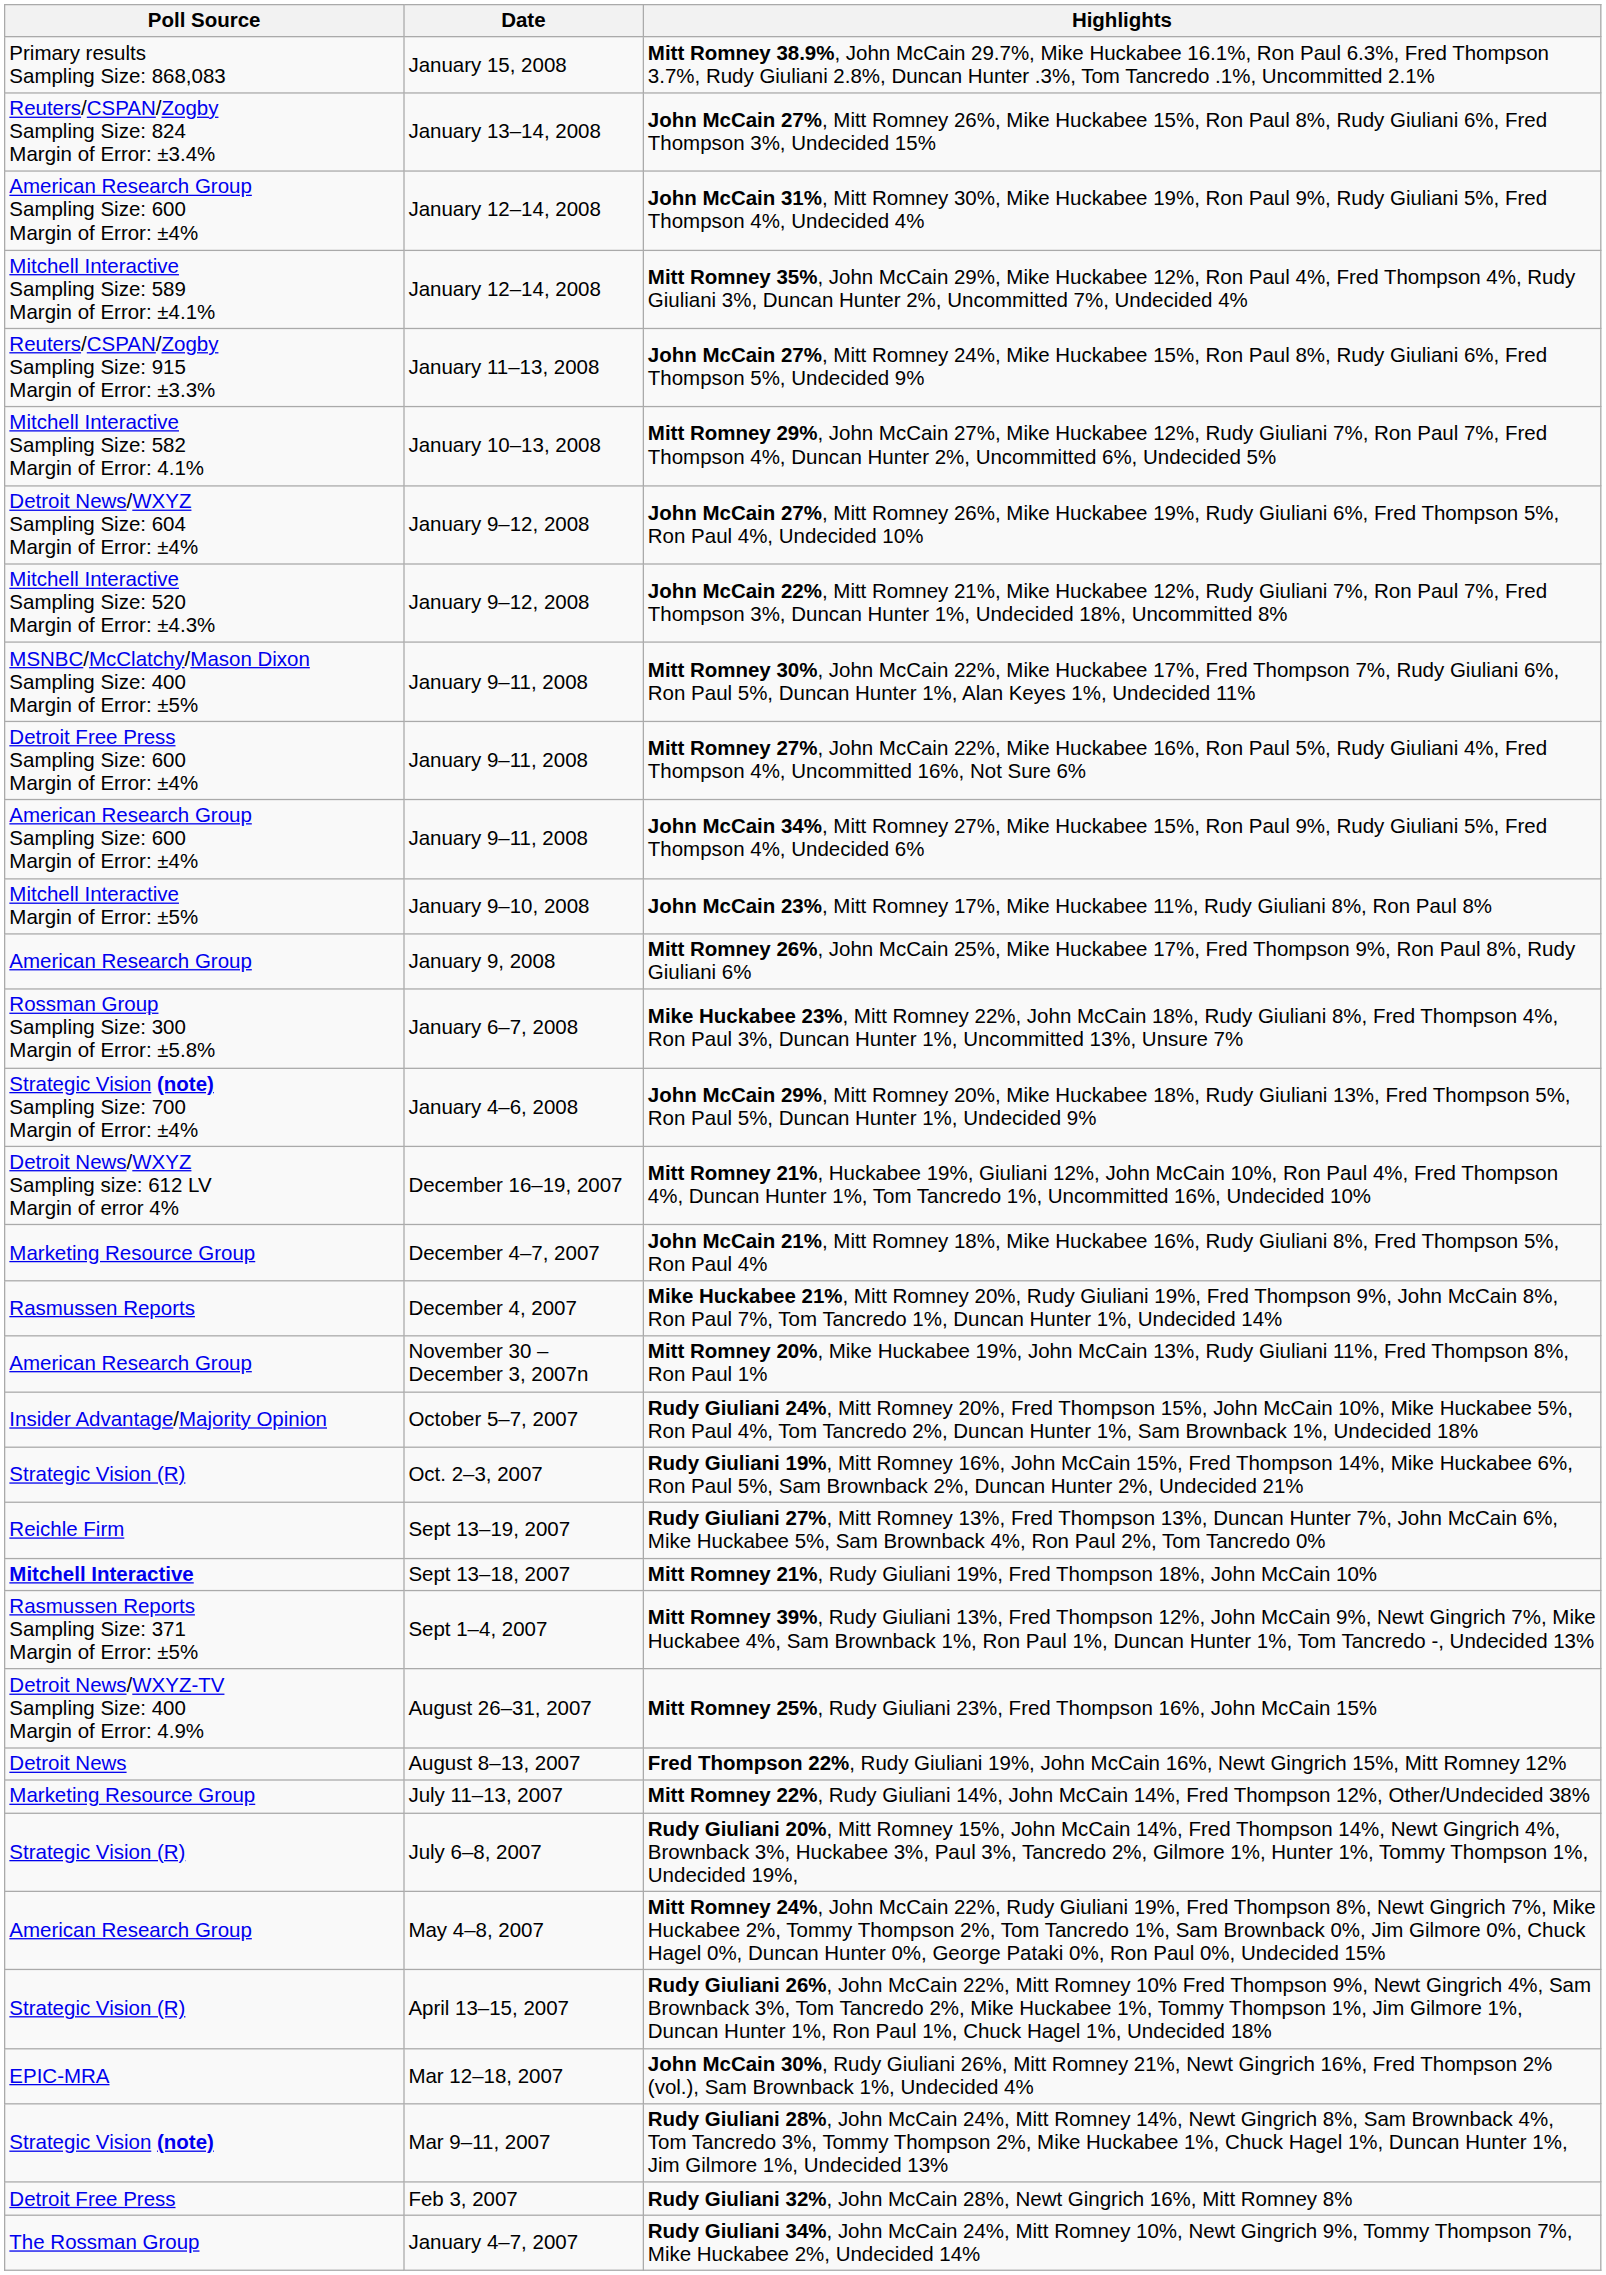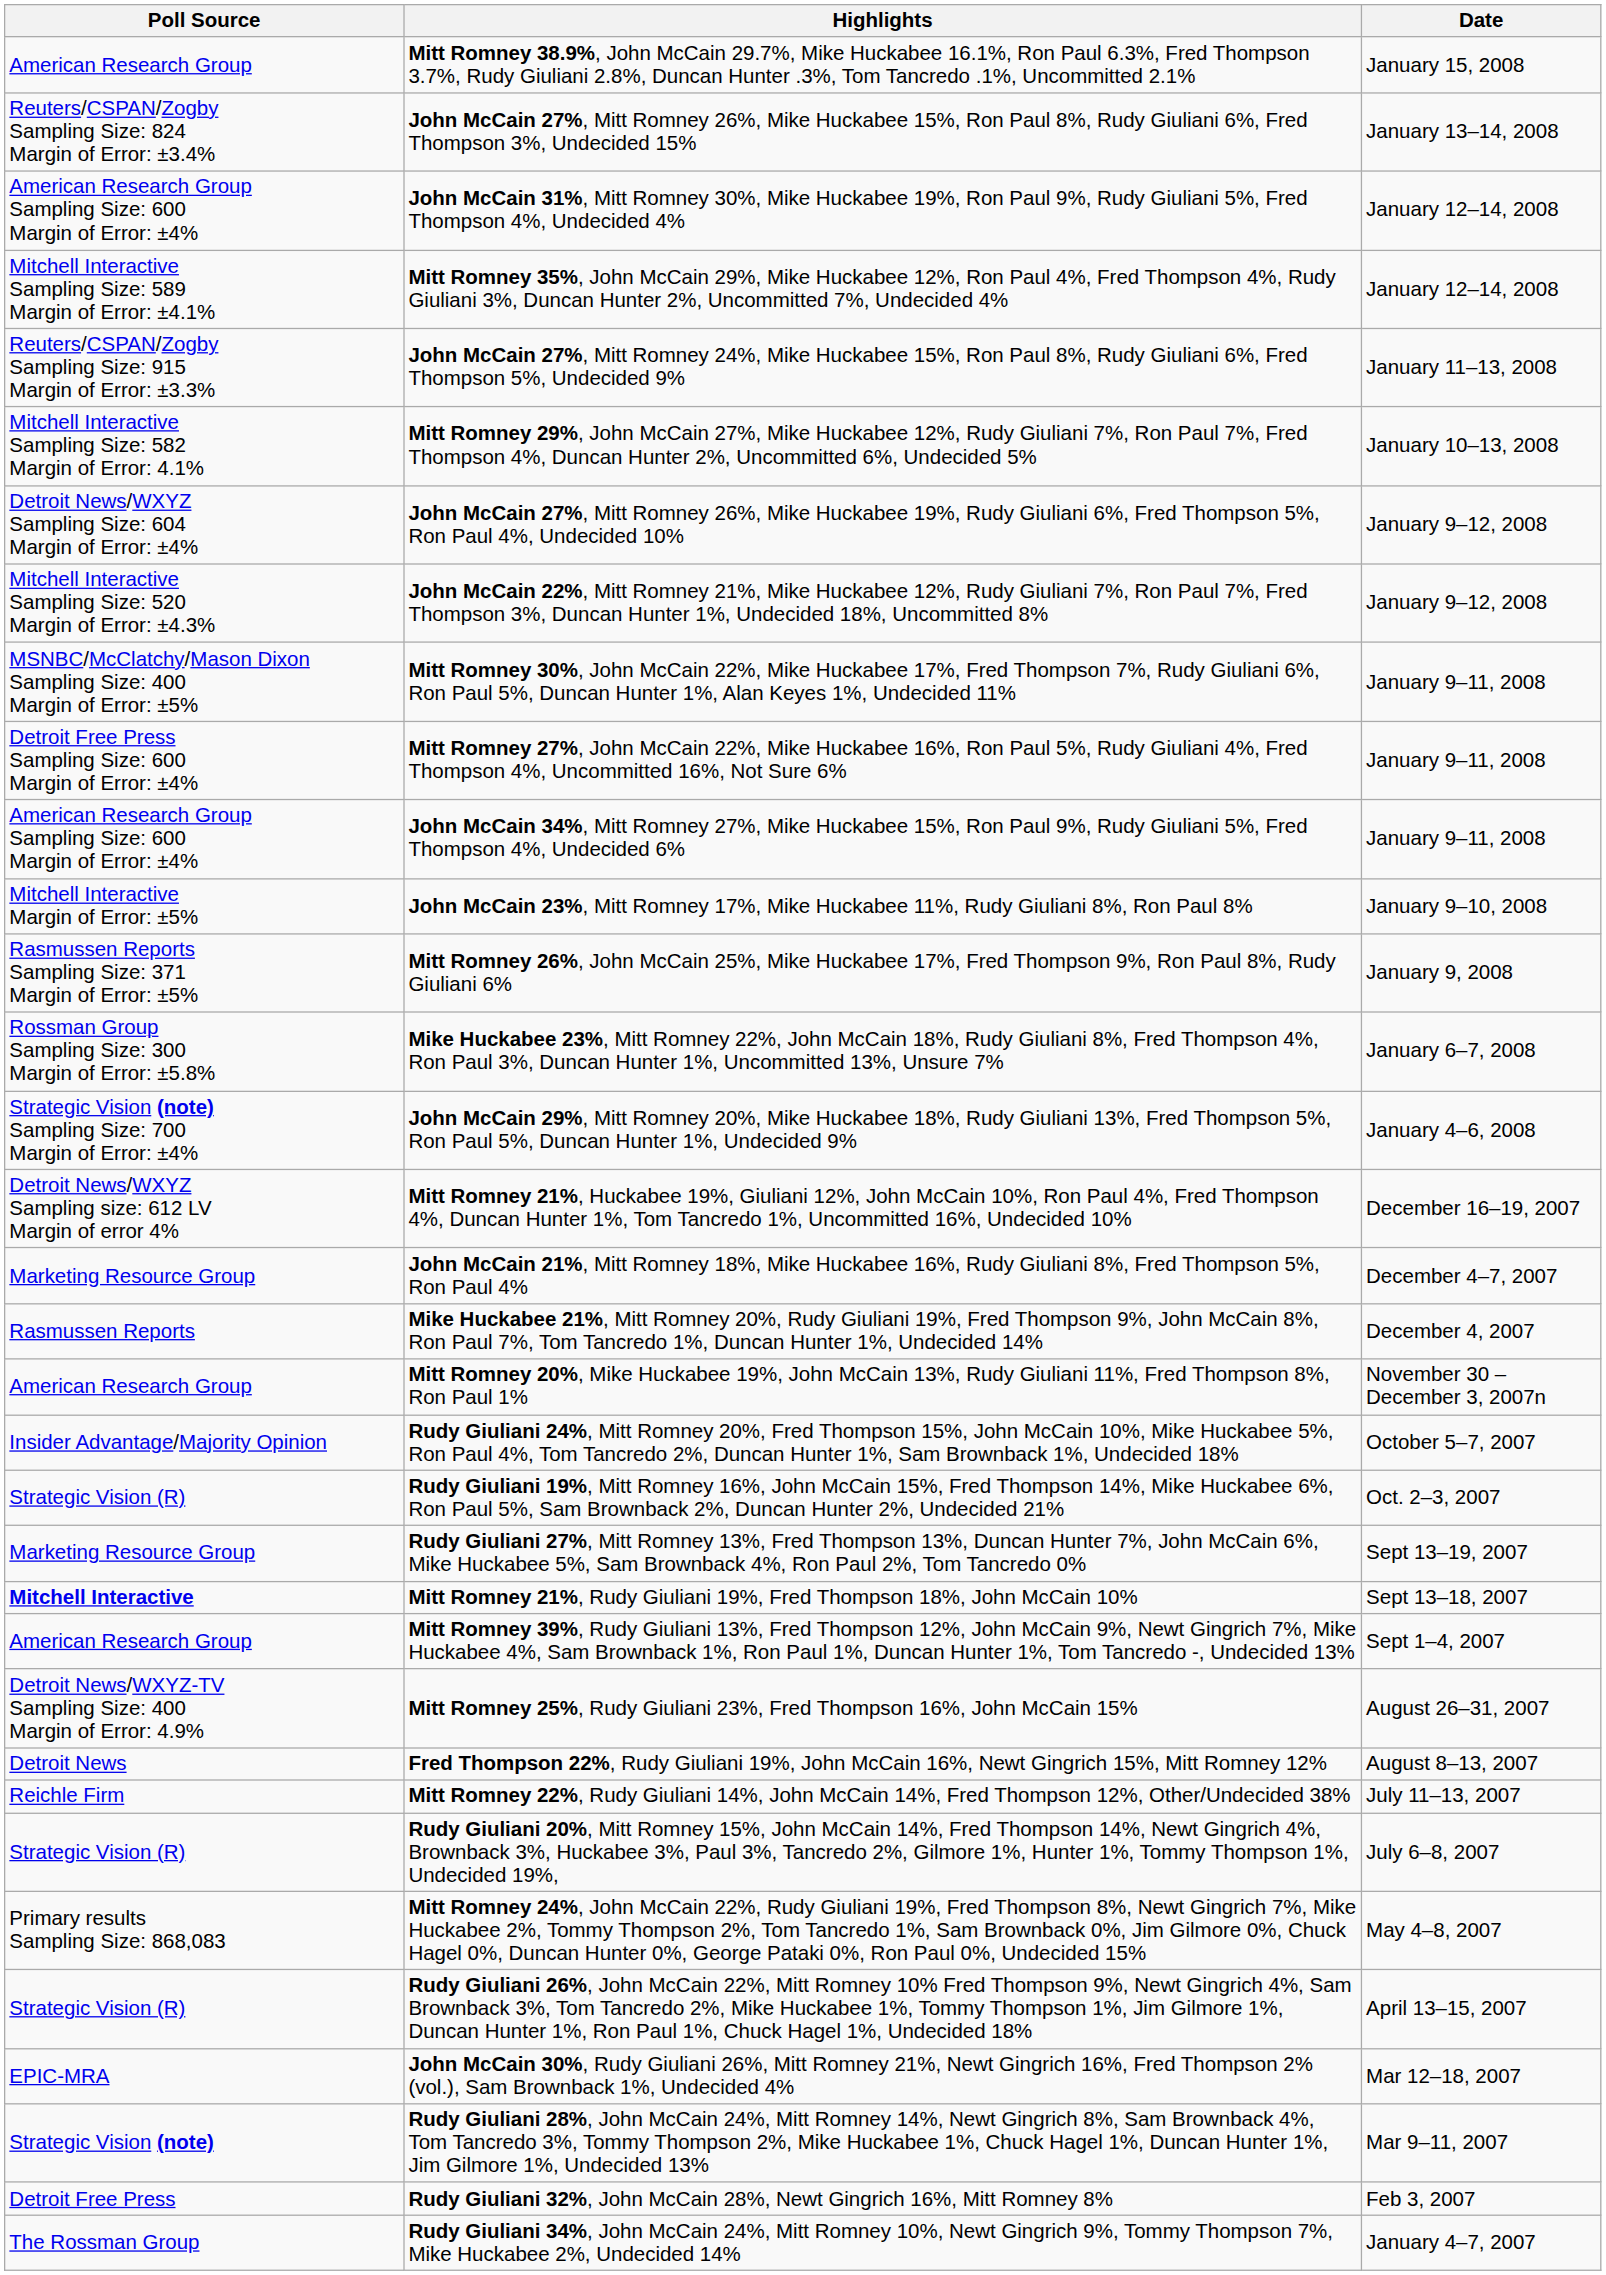columns swapped: (523, 20) <-> (1122, 20)
(118, 64) Primary results Sampling Size: 868,083 -> (131, 64) American Research Group
(131, 961) American Research Group -> (104, 972) Rasmussen Reports Sampling Size: 371 Margin of Error: ±5%
(67, 1530) Reichle Firm -> (132, 1553) Marketing Resource Group
(104, 1629) Rasmussen Reports Sampling Size: 371 Margin of Error: ±5% -> (131, 1641) American Research Group
(132, 1796) Marketing Resource Group -> (67, 1796) Reichle Firm
(131, 1930) American Research Group -> (118, 1930) Primary results Sampling Size: 868,083
